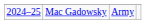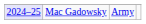(24, 12) no background -> (24, 12) lavender background
